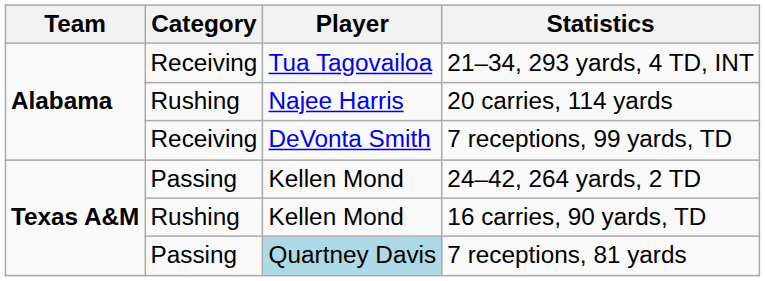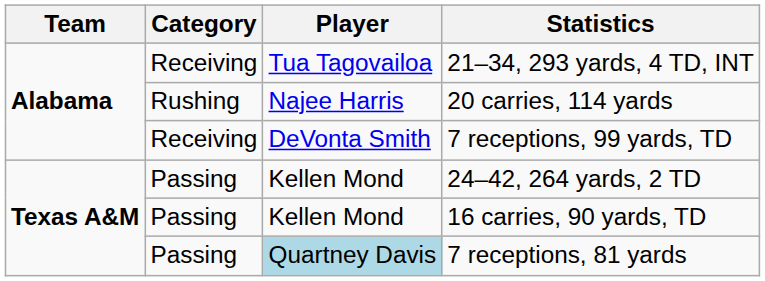(195, 216) Rushing -> (194, 216) Passing
